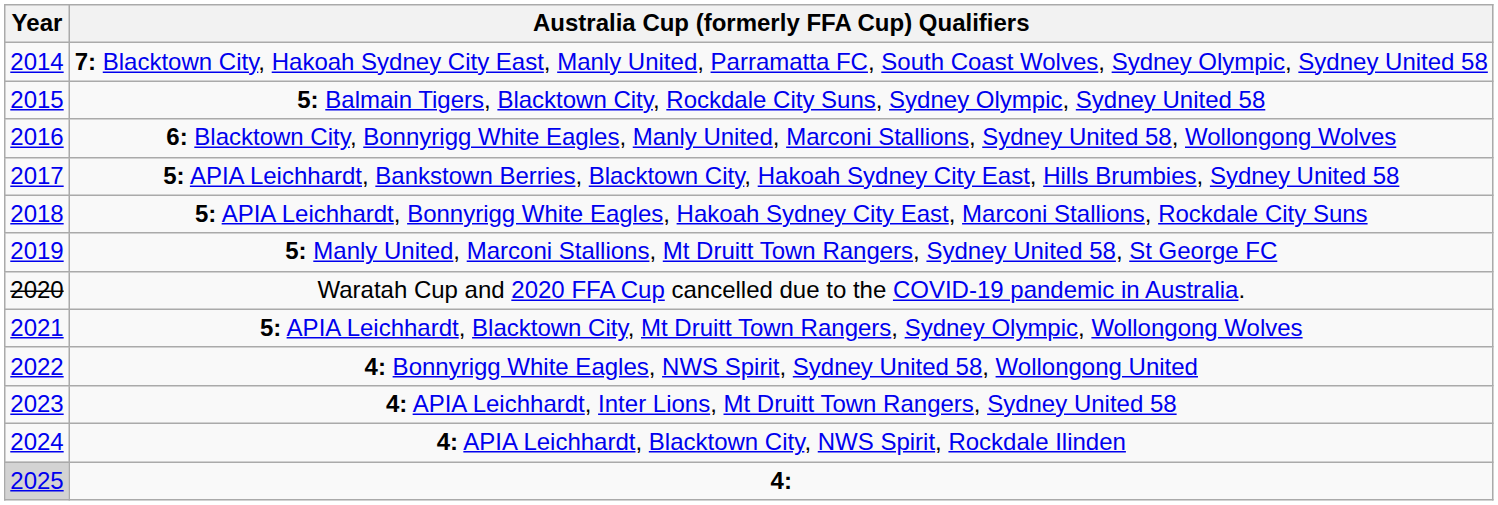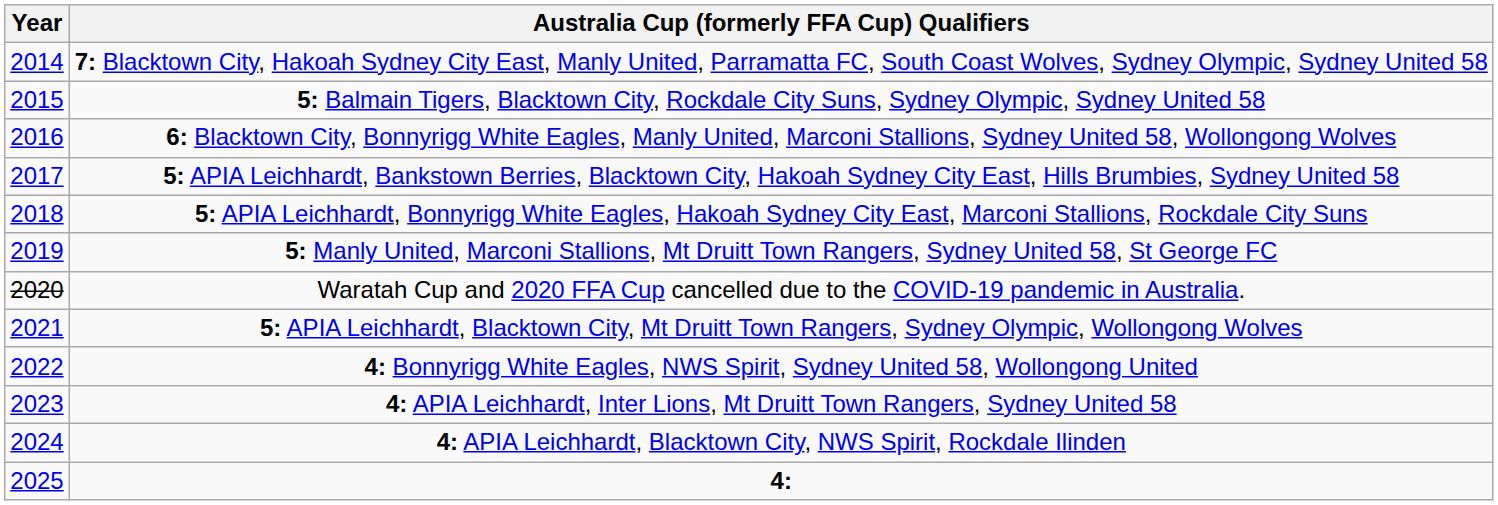(37, 480) lightgrey background -> (37, 480) no background
